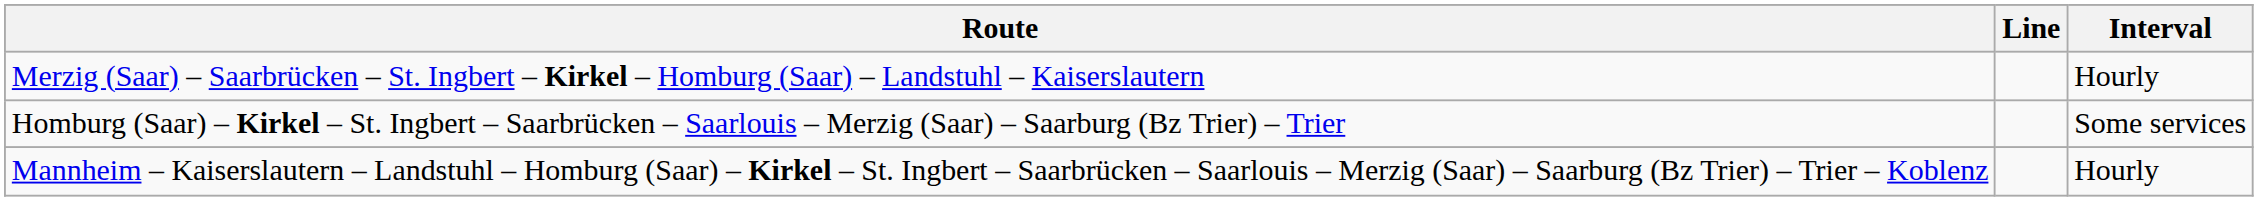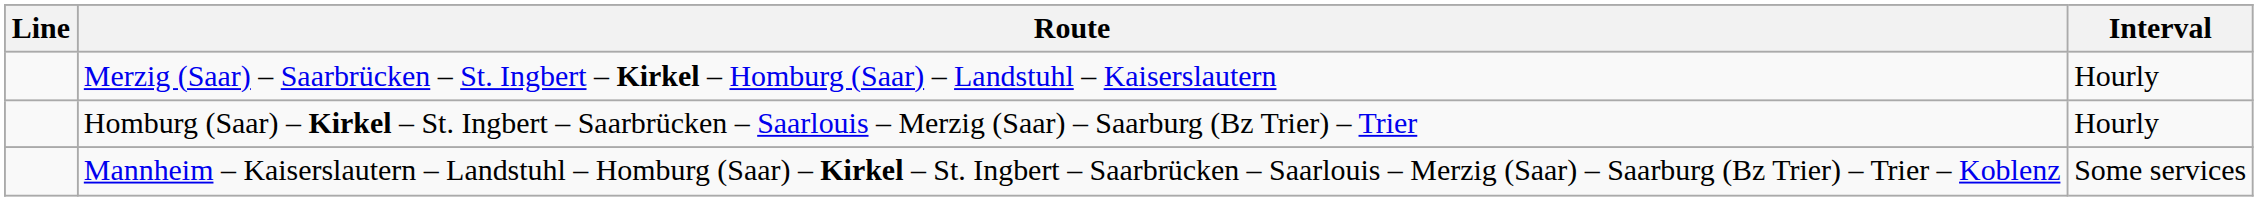columns swapped: (2031, 28) <-> (1000, 28)
(2160, 123) Some services -> (2117, 123) Hourly
(2117, 170) Hourly -> (2160, 170) Some services
